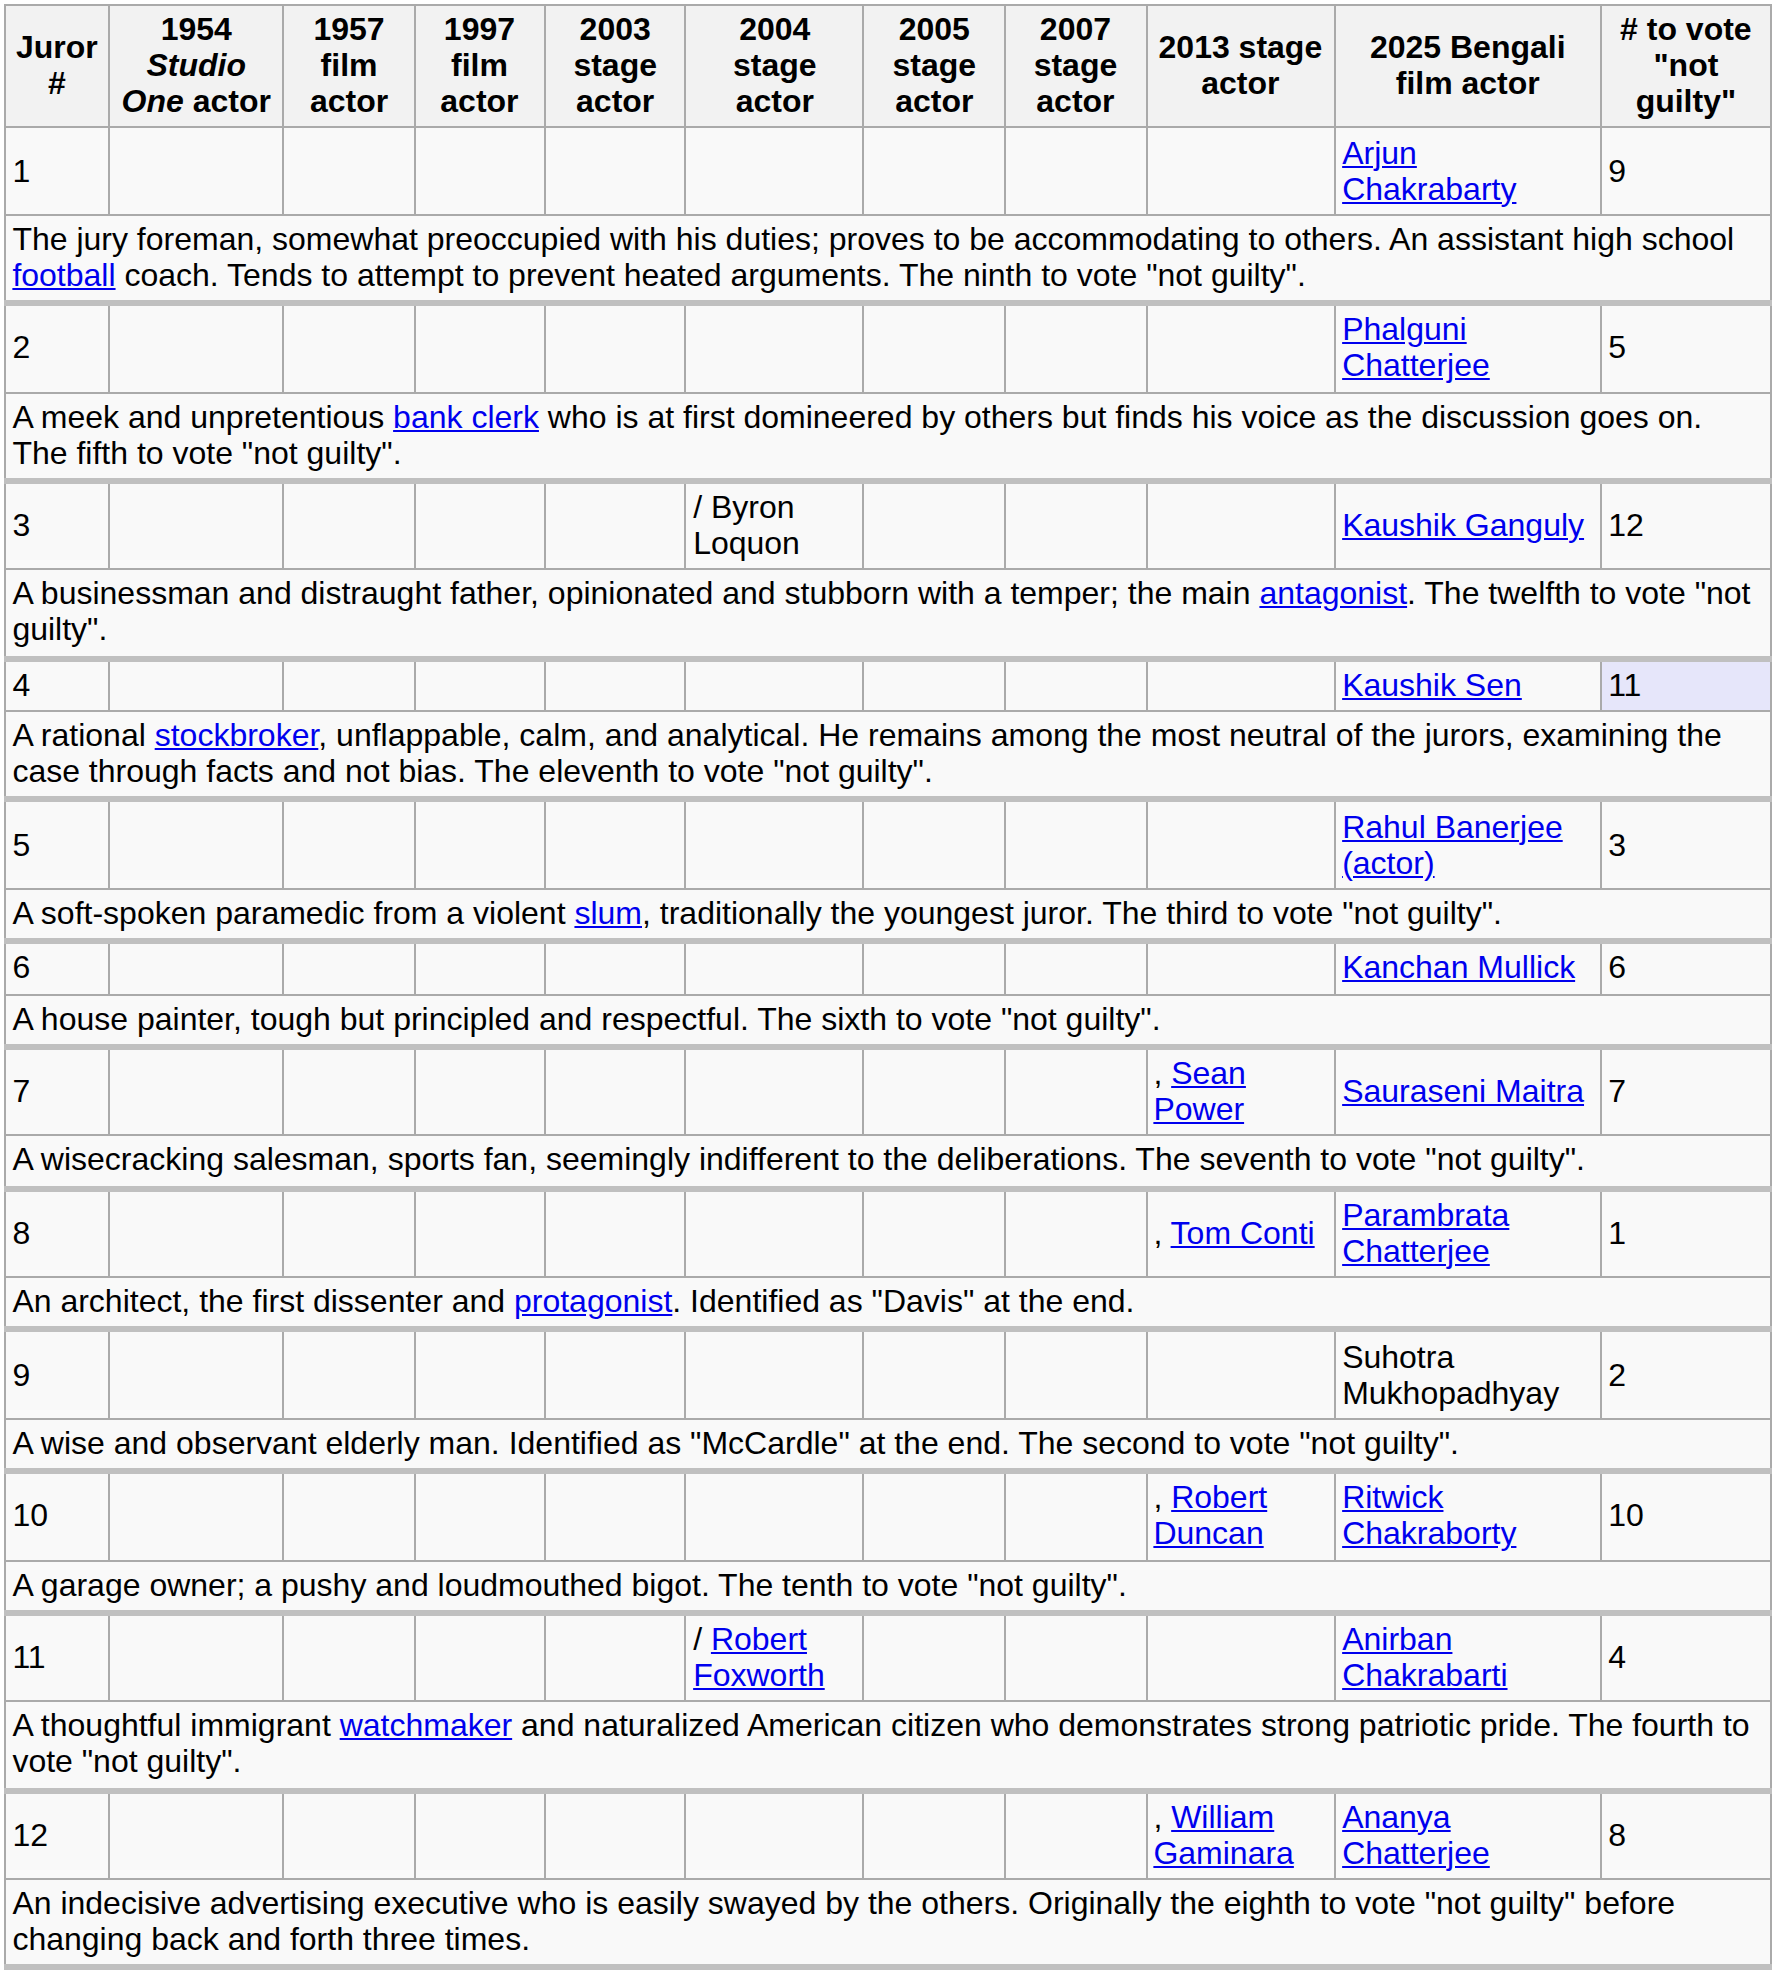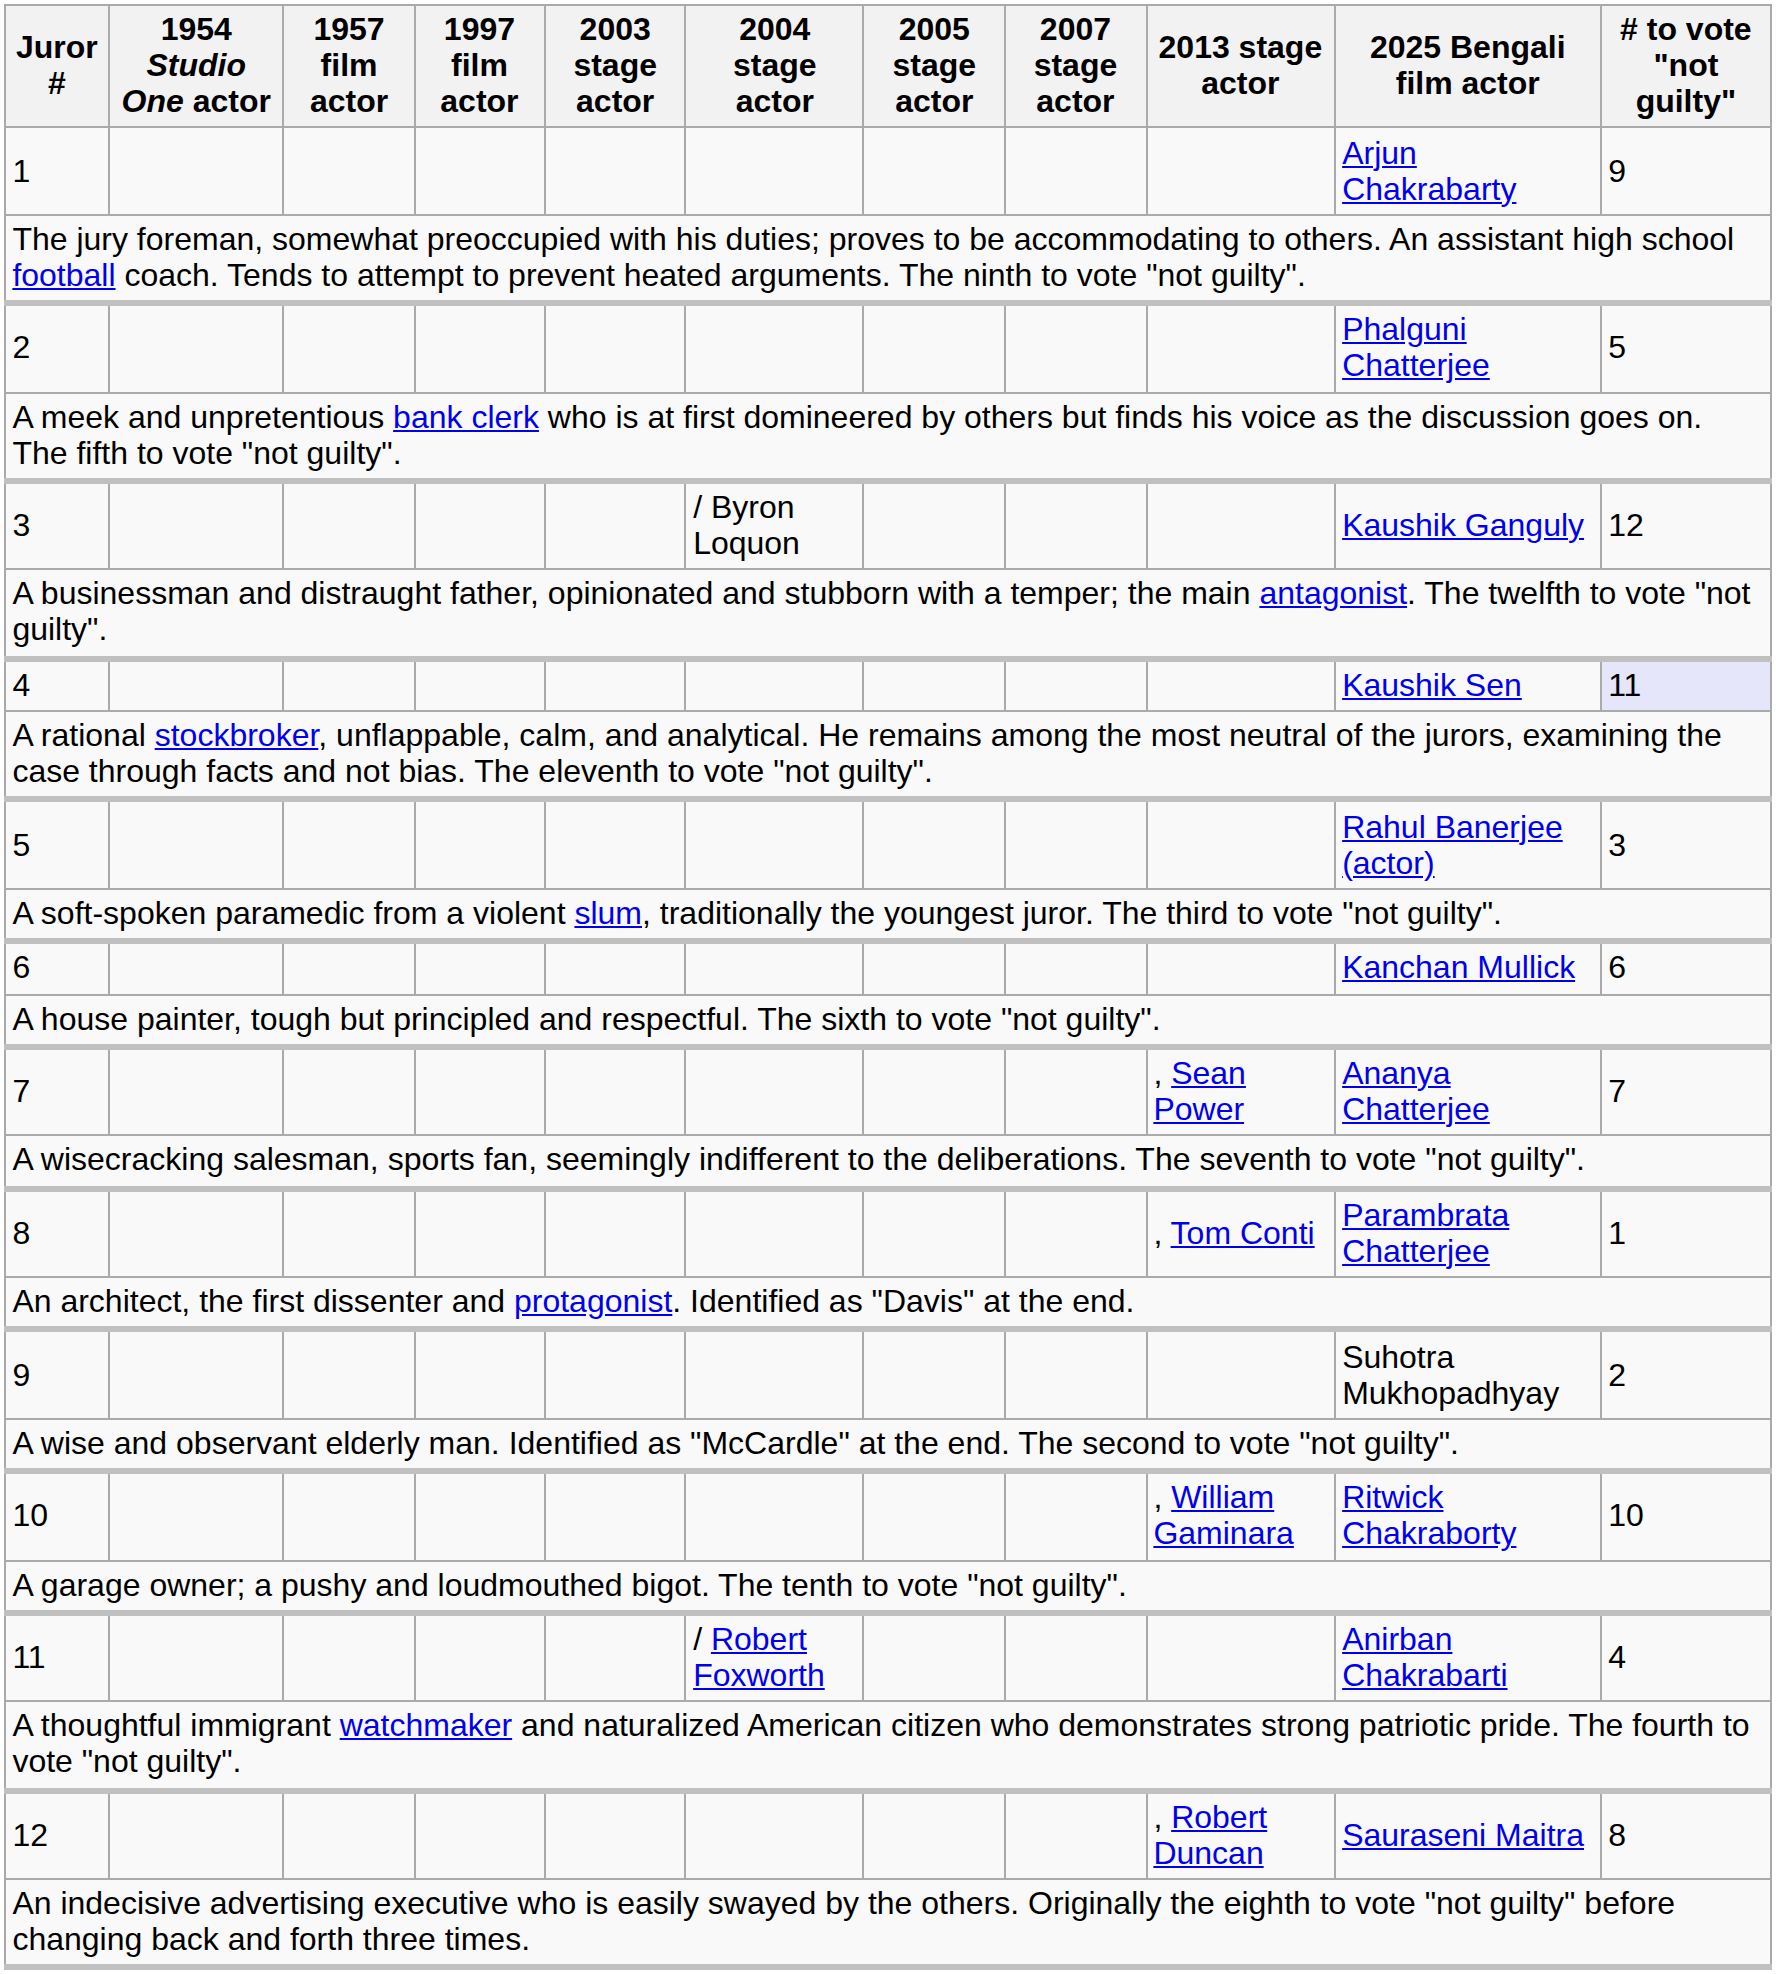(1463, 1091) Sauraseni Maitra -> (1416, 1091) Ananya Chatterjee
(1210, 1516) , Robert Duncan -> (1224, 1516) , William Gaminara
(1224, 1835) , William Gaminara -> (1210, 1835) , Robert Duncan
(1416, 1835) Ananya Chatterjee -> (1463, 1835) Sauraseni Maitra
